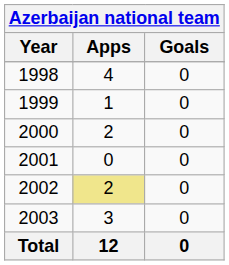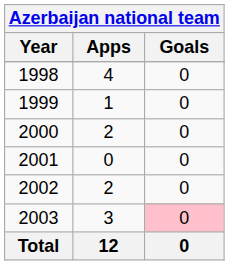(109, 189) khaki background -> (109, 189) no background
(184, 217) no background -> (184, 217) pink background
